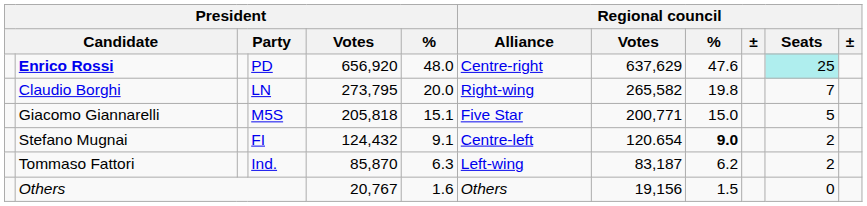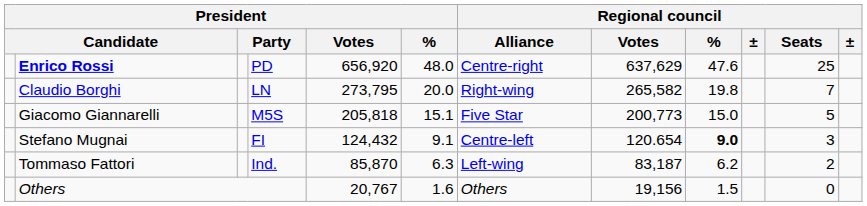(826, 66) paleturquoise background -> (826, 66) no background
(654, 115) 200,771 -> (654, 115) 200,773
(830, 139) 2 -> (830, 139) 3
